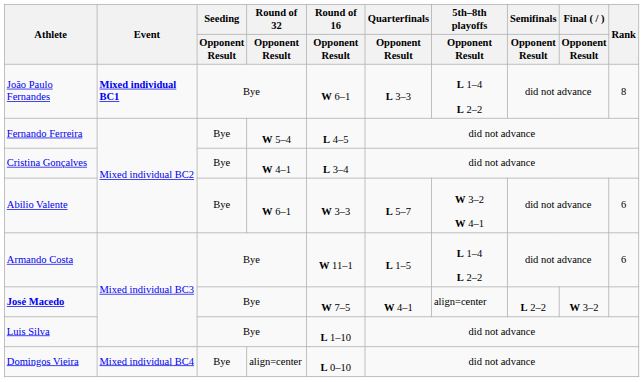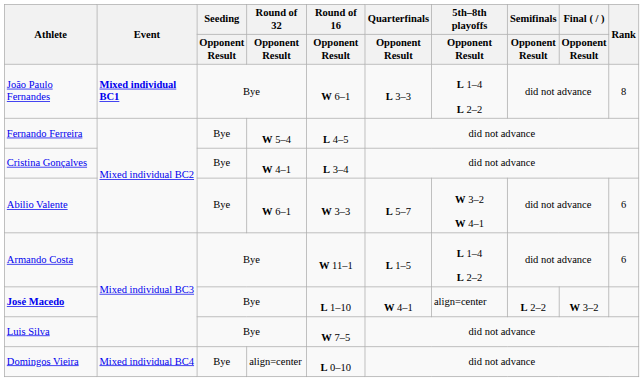(336, 308) W 7–5 -> (336, 308) L 1–10
(336, 338) L 1–10 -> (336, 338) W 7–5
